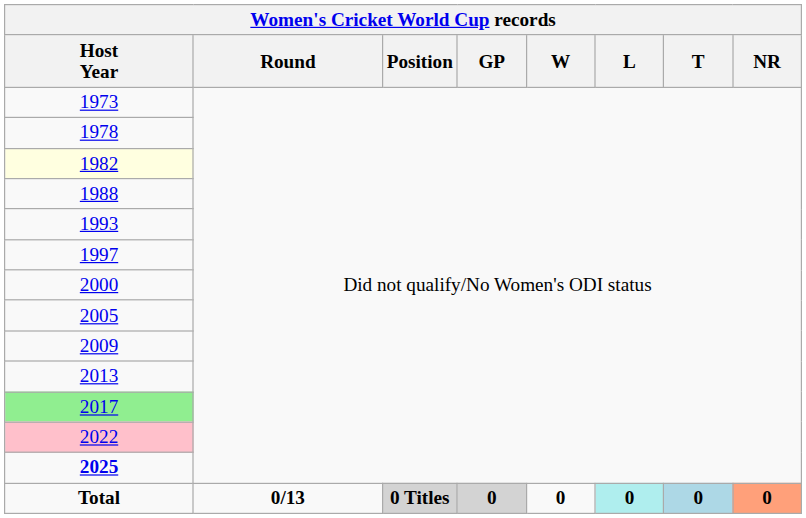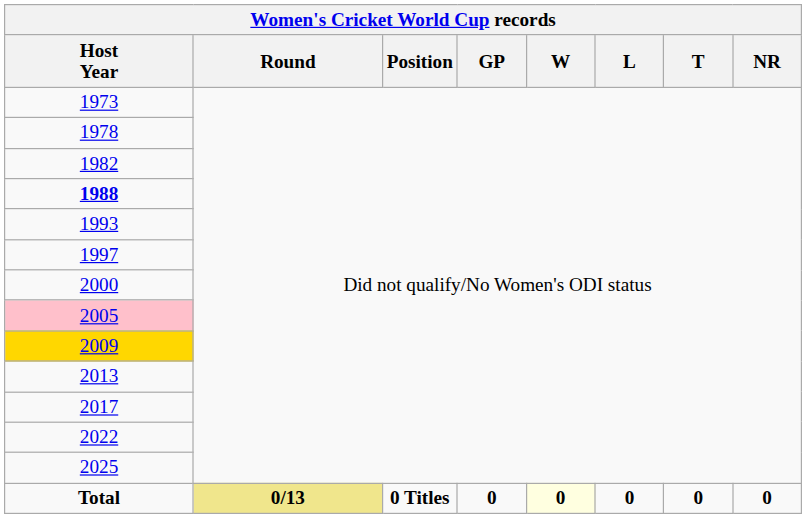(99, 163) lightyellow background -> (99, 163) no background
(99, 193) normal -> (99, 193) bold
(99, 315) no background -> (99, 315) pink background
(99, 345) no background -> (99, 345) gold background
(99, 406) lightgreen background -> (99, 406) no background
(99, 437) pink background -> (99, 437) no background
(99, 467) bold -> (99, 467) normal
(288, 498) no background -> (288, 498) khaki background
(420, 498) lightgrey background -> (420, 498) no background
(492, 498) lightgrey background -> (492, 498) no background
(561, 498) no background -> (561, 498) lightyellow background
(629, 498) paleturquoise background -> (629, 498) no background
(698, 498) lightblue background -> (698, 498) no background
(767, 498) lightsalmon background -> (767, 498) no background
